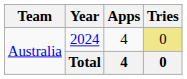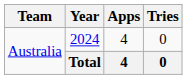(163, 39) khaki background -> (163, 39) no background
